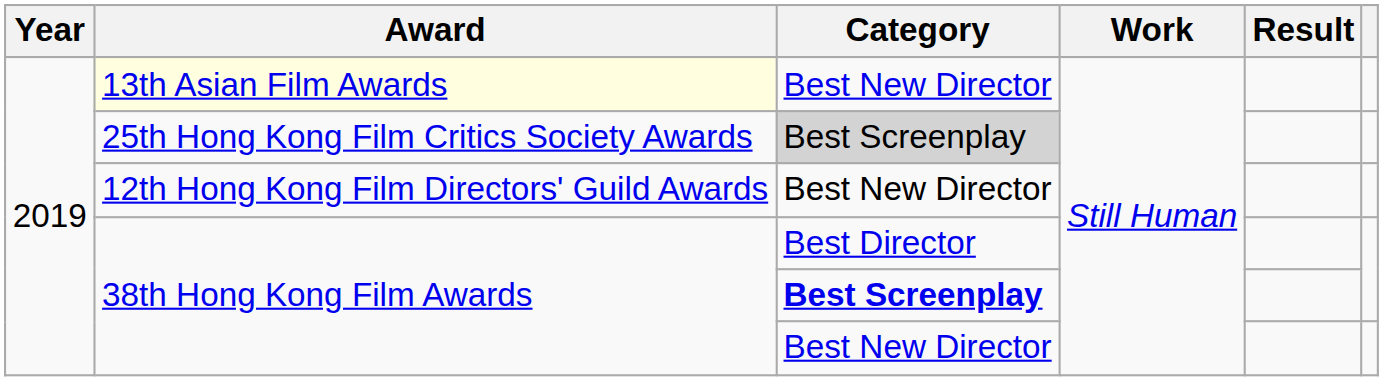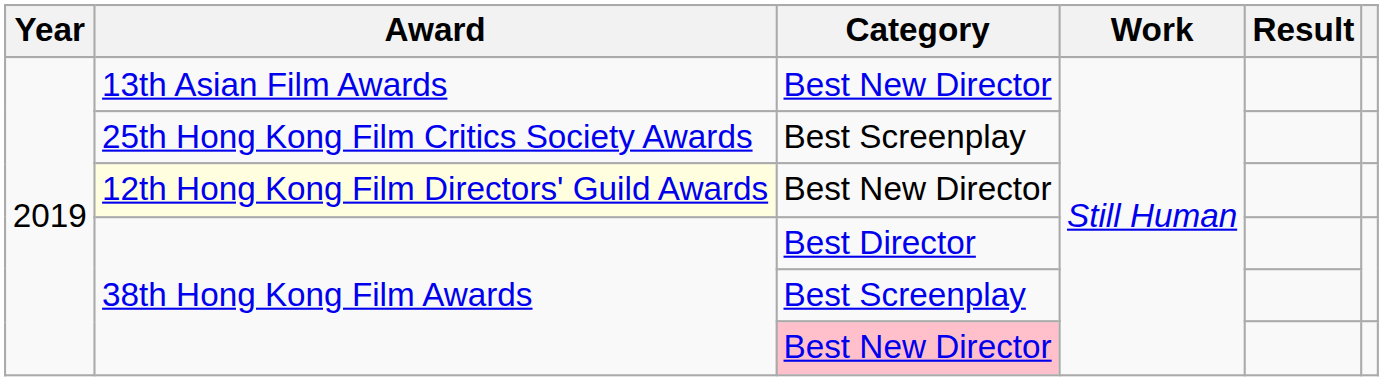(275, 83) lightyellow background -> (275, 83) no background
(905, 136) lightgrey background -> (905, 136) no background
(435, 189) no background -> (435, 189) lightyellow background
(913, 294) bold -> (905, 294) normal
(918, 347) no background -> (918, 347) pink background
